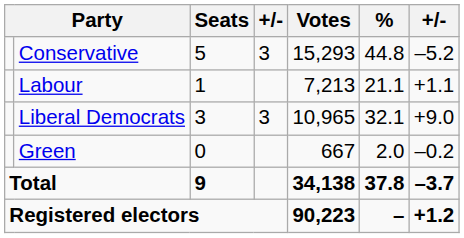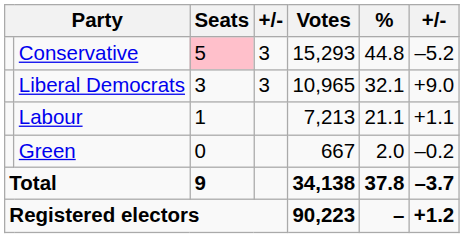(200, 53) no background -> (200, 53) pink background
rows swapped: (102, 118) <-> (51, 85)
